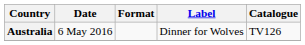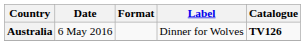(265, 31) normal -> (265, 31) bold
